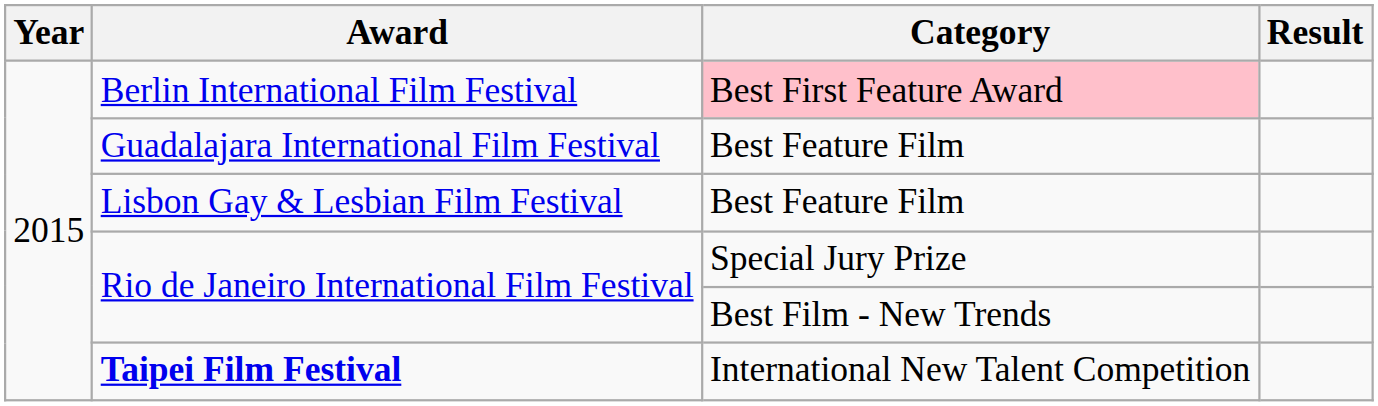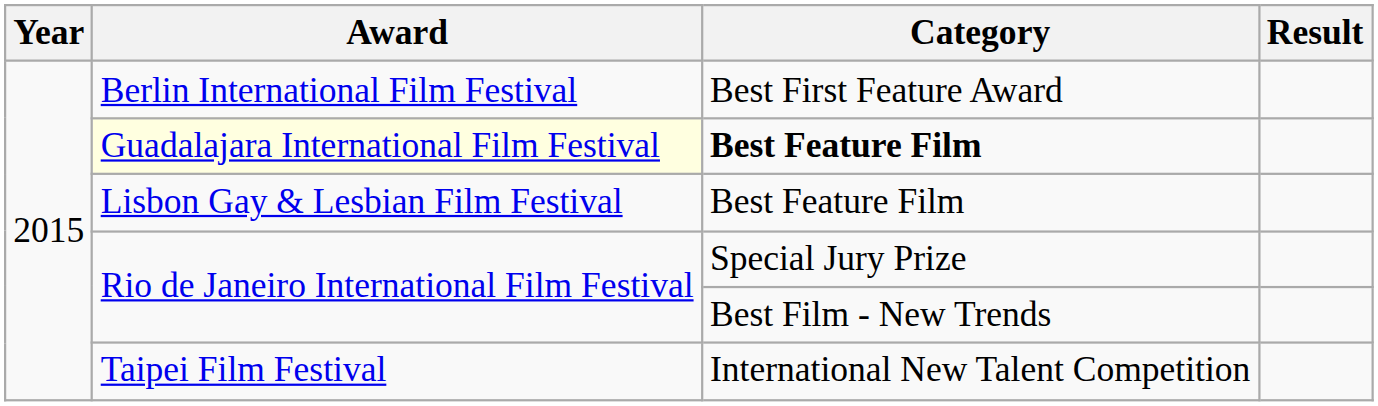(886, 88) pink background -> (886, 88) no background
(380, 145) no background -> (380, 145) lightyellow background
(837, 145) normal -> (846, 145) bold
(251, 370) bold -> (244, 370) normal
